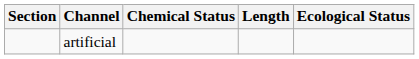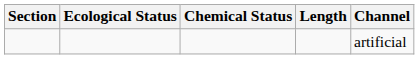columns swapped: (353, 16) <-> (92, 16)
